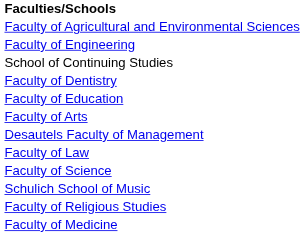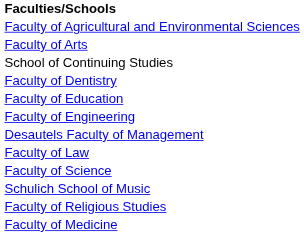(70, 45) Faculty of Engineering -> (46, 45) Faculty of Arts
(46, 117) Faculty of Arts -> (70, 117) Faculty of Engineering
